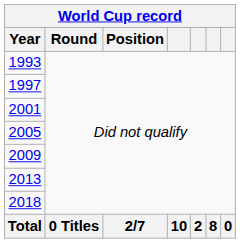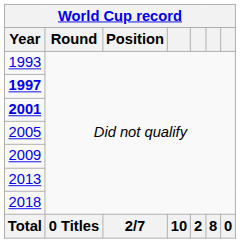(25, 86) normal -> (25, 86) bold
(25, 109) normal -> (25, 109) bold
